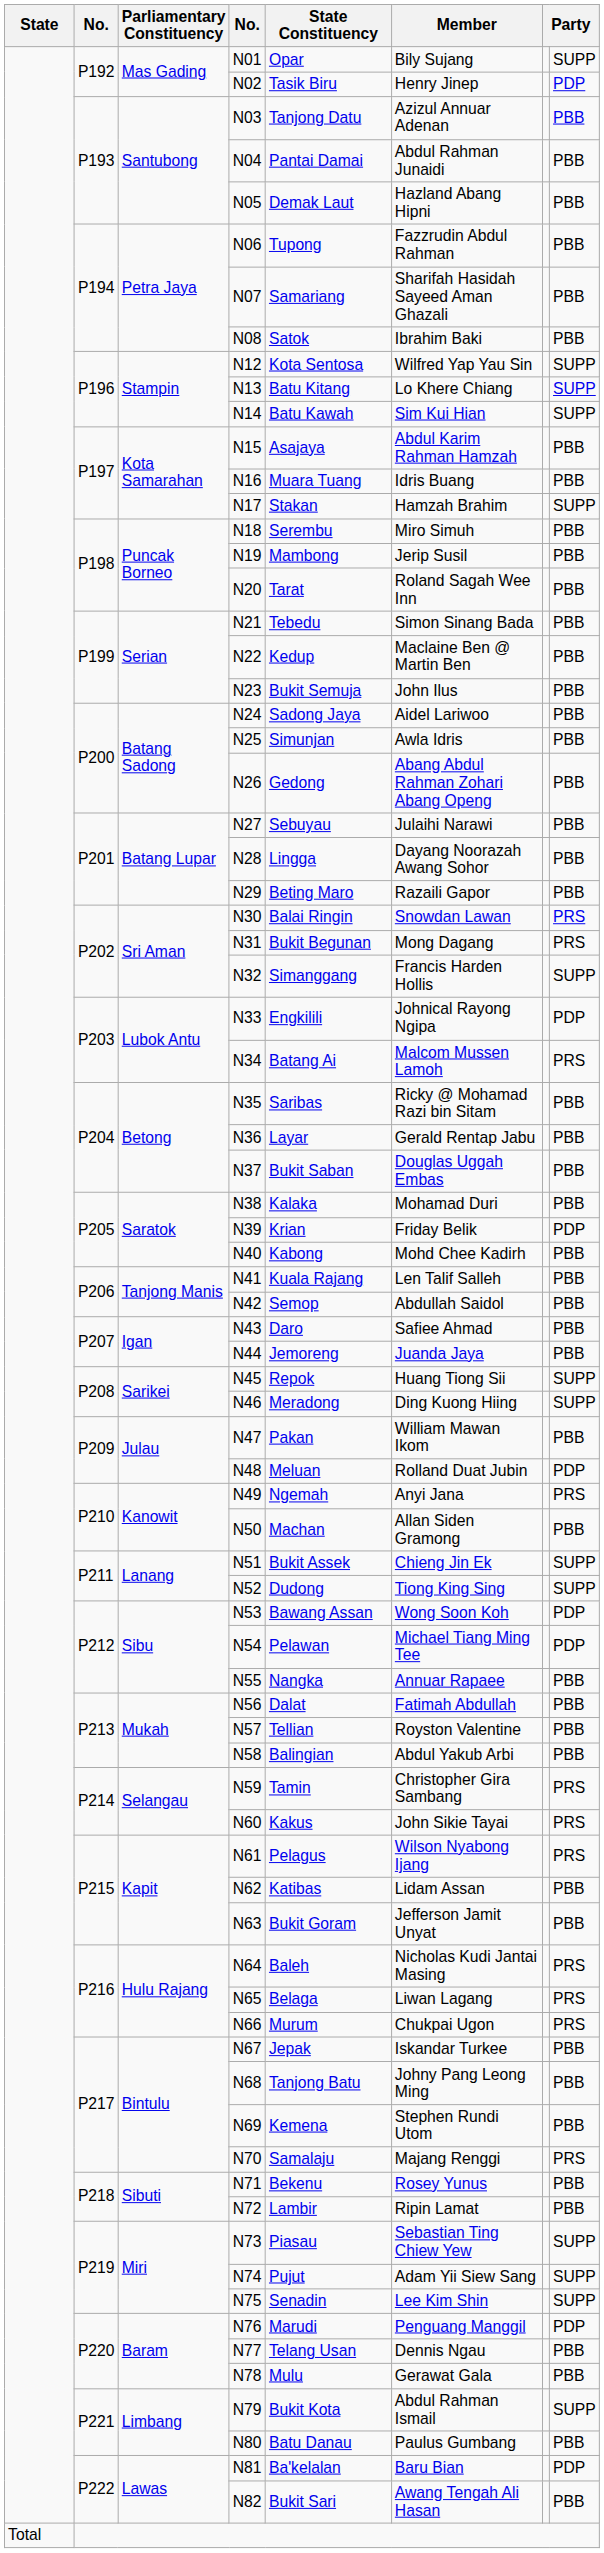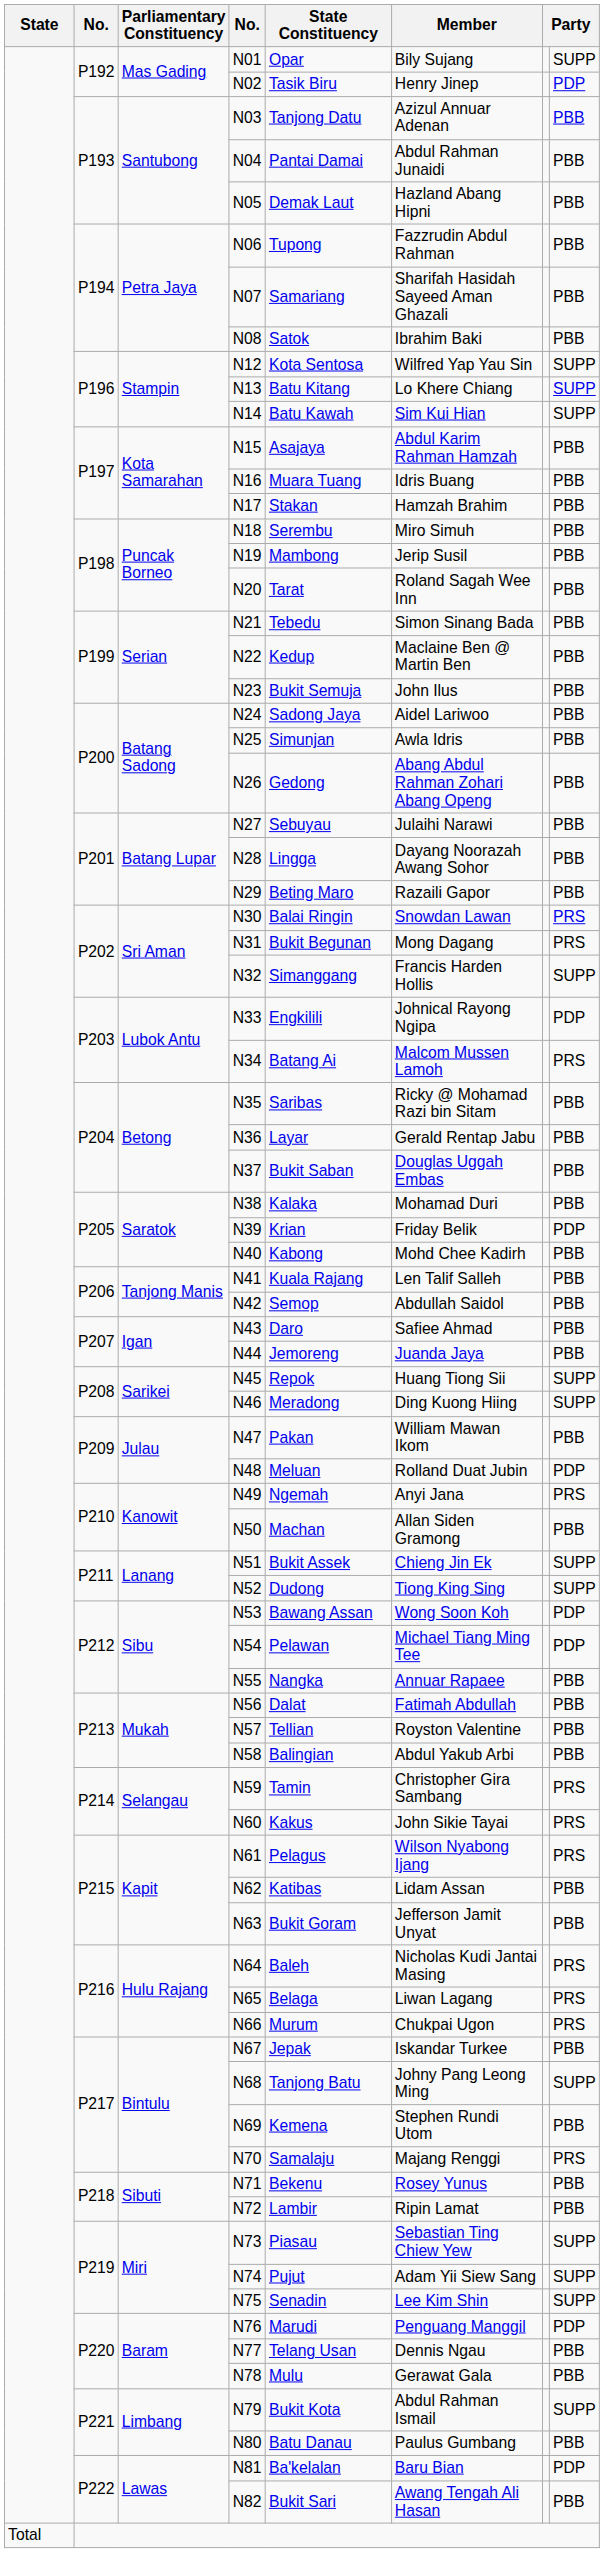(574, 506) SUPP -> (569, 506) PBB
(569, 2083) PBB -> (574, 2083) SUPP
